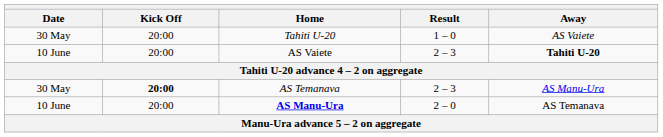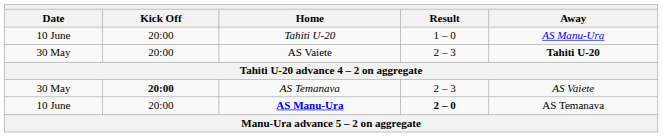(53, 35) 30 May -> (53, 35) 10 June
(573, 35) AS Vaiete -> (573, 35) AS Manu-Ura
(53, 53) 10 June -> (53, 53) 30 May
(573, 88) AS Manu-Ura -> (573, 88) AS Vaiete
(445, 105) normal -> (445, 105) bold
